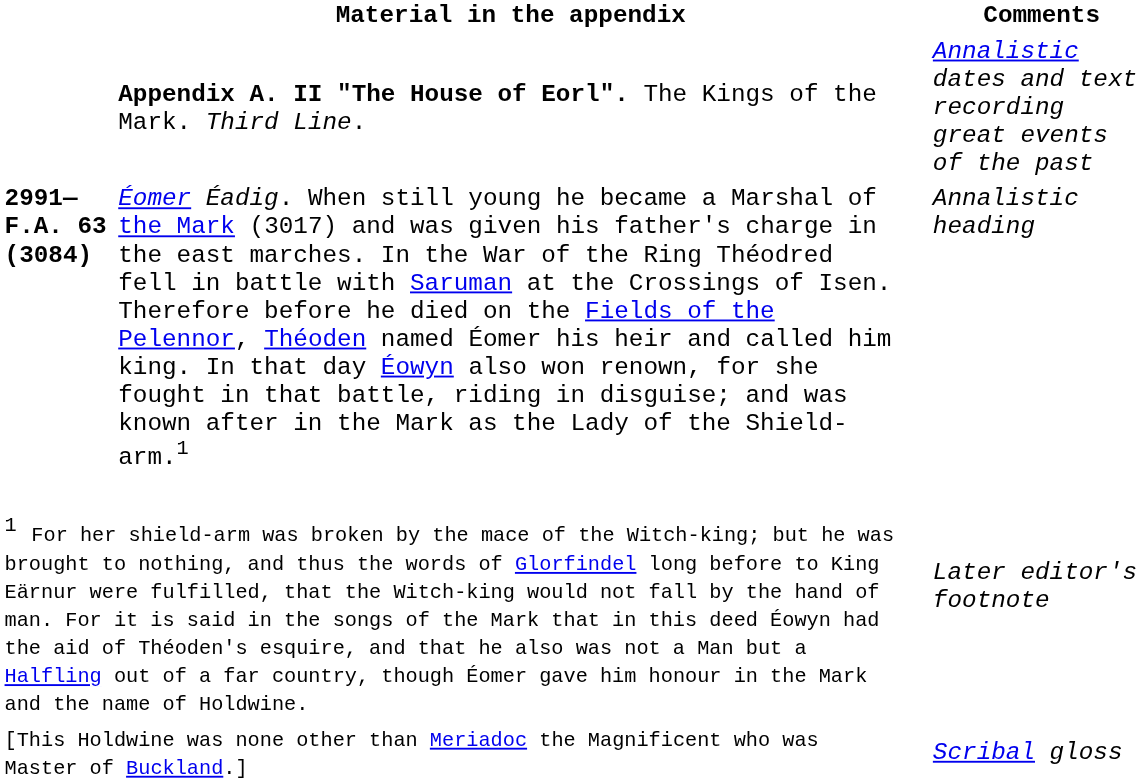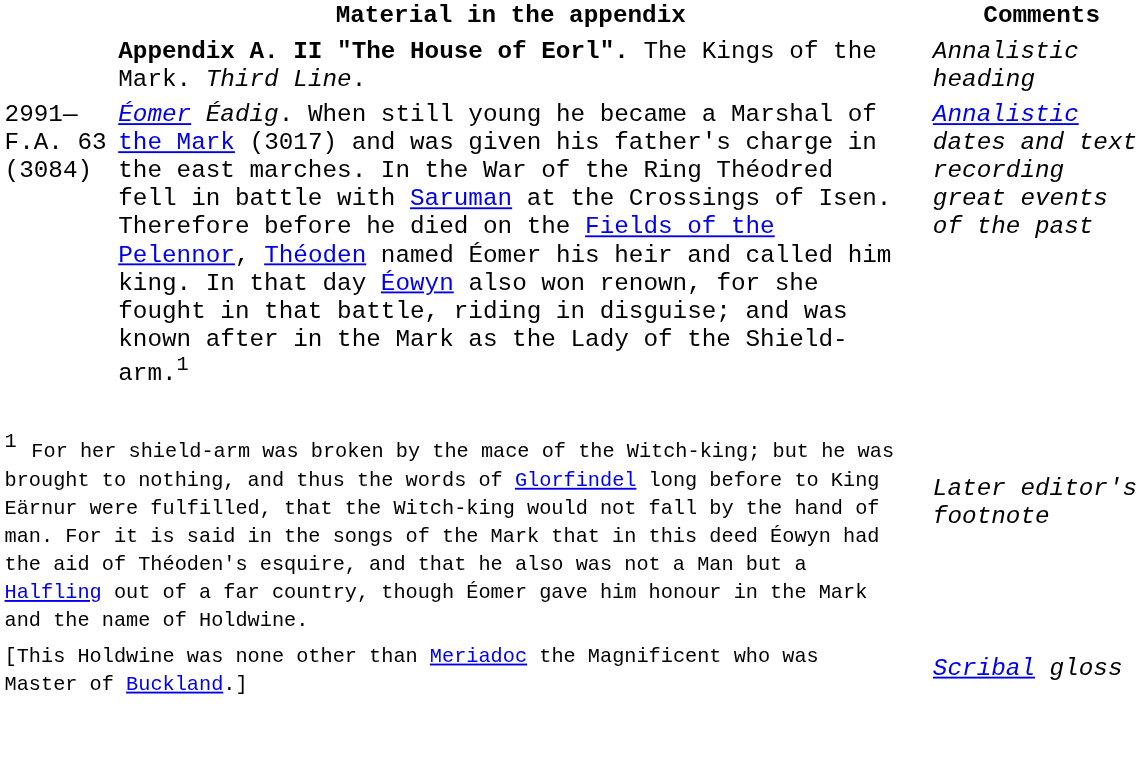(1035, 107) Annalistic dates and text recording great events of the past -> (1006, 65) Annalistic heading
(56, 227) bold -> (56, 143) normal
(1006, 213) Annalistic heading -> (1035, 171) Annalistic dates and text recording great events of the past
